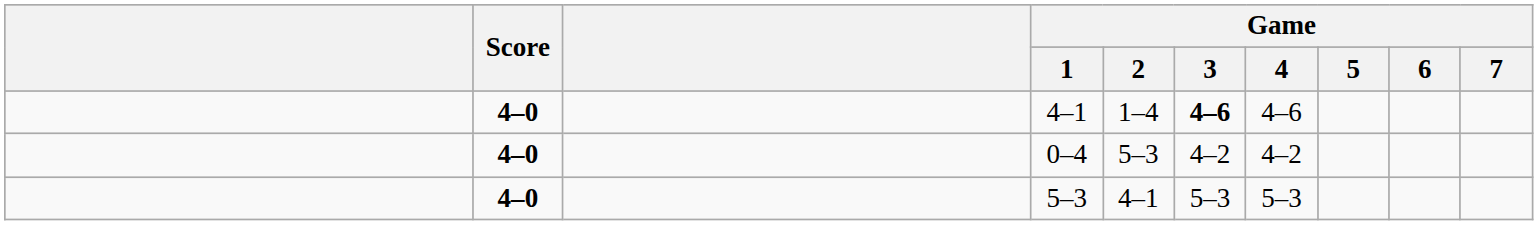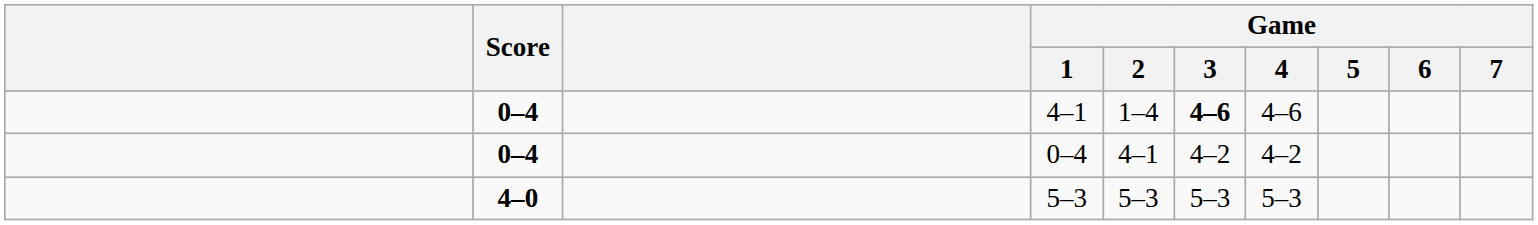(518, 111) 4–0 -> (518, 111) 0–4
(518, 154) 4–0 -> (518, 154) 0–4
(1138, 154) 5–3 -> (1138, 154) 4–1
(1138, 197) 4–1 -> (1138, 197) 5–3
